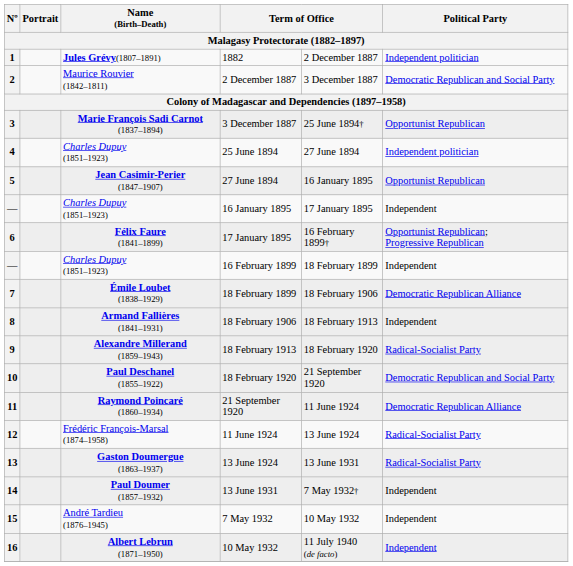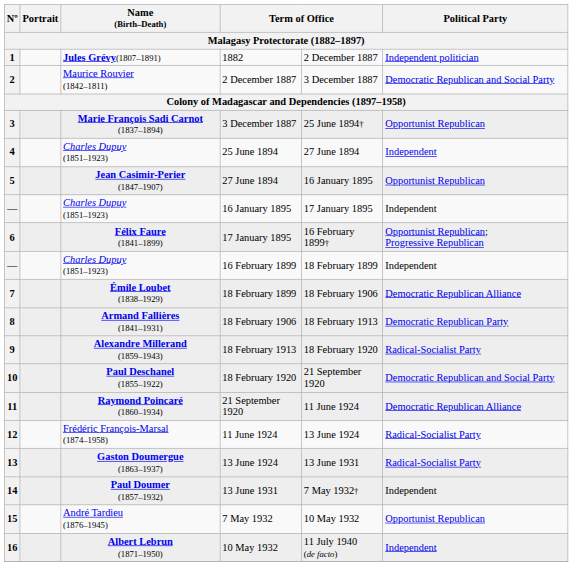(432, 152) Independent politician -> (411, 152) Independent
(411, 321) Independent -> (447, 321) Democratic Republican Party
(411, 519) Independent -> (435, 519) Opportunist Republican
